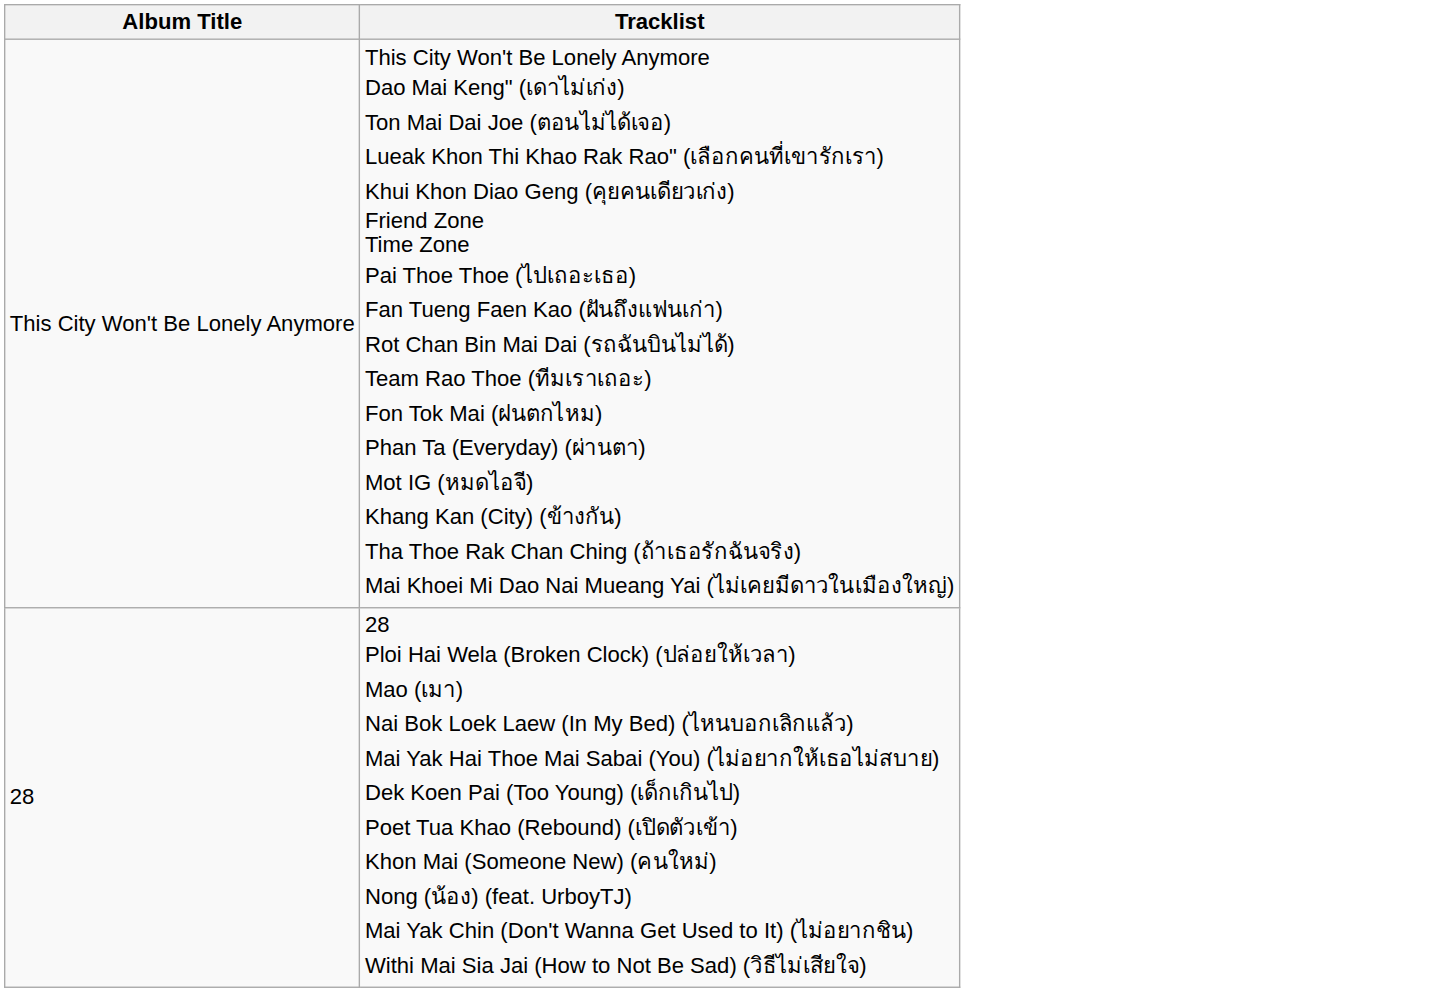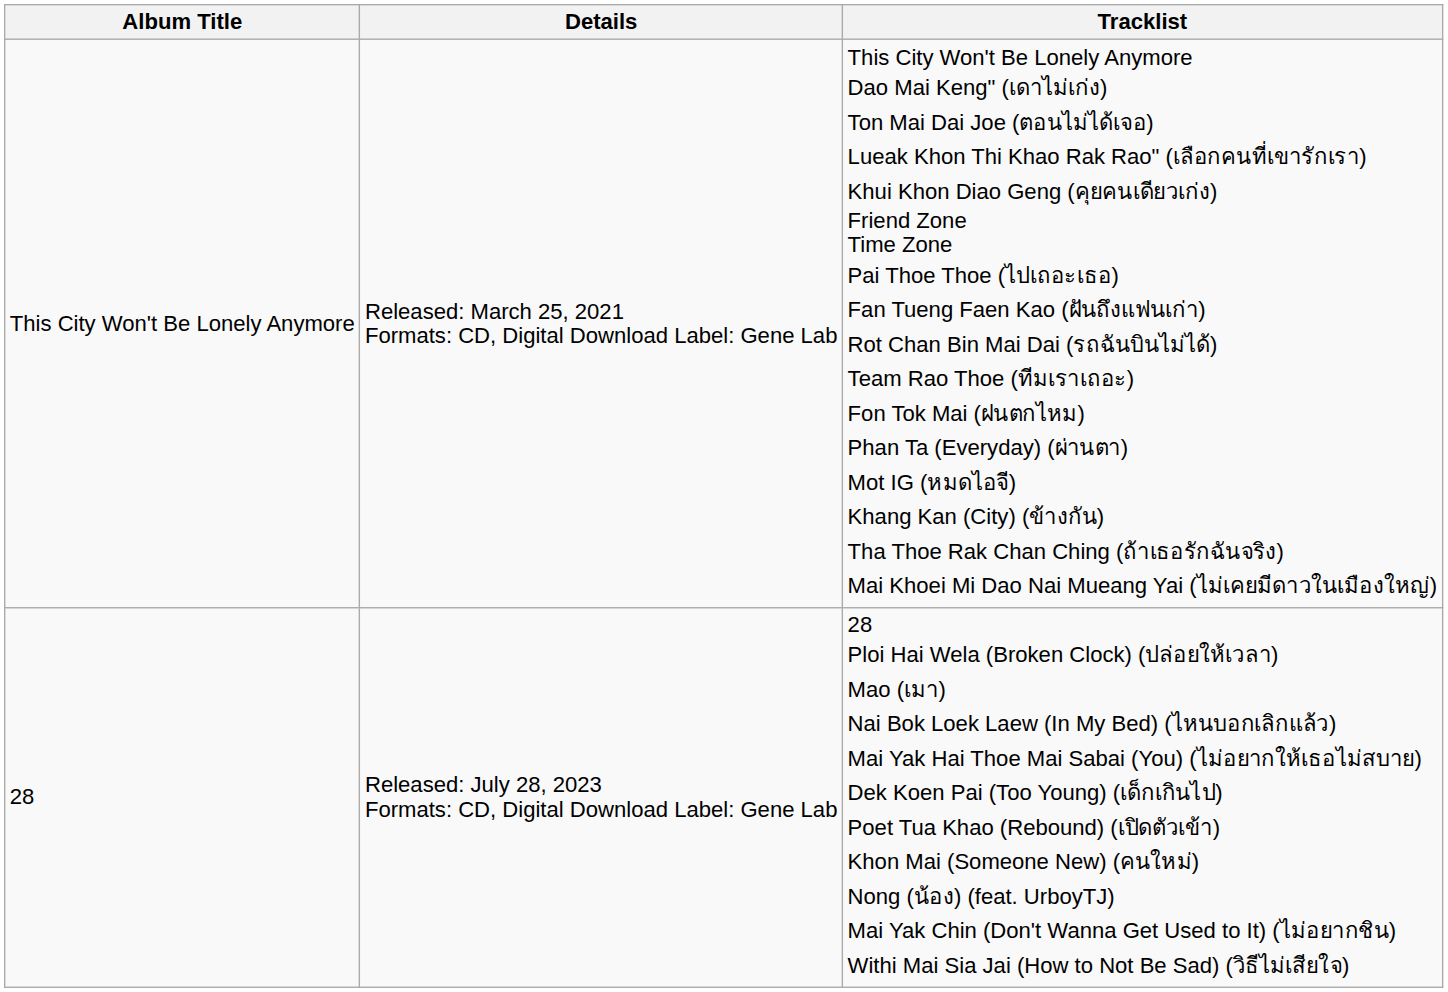+ column: (601, 22)
